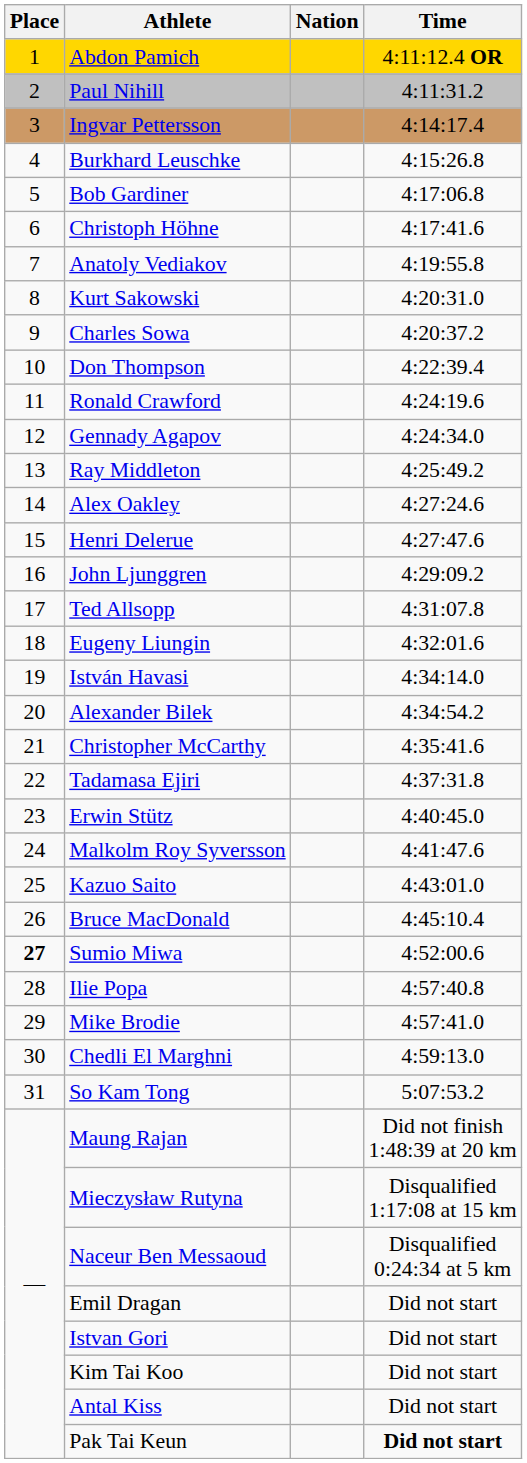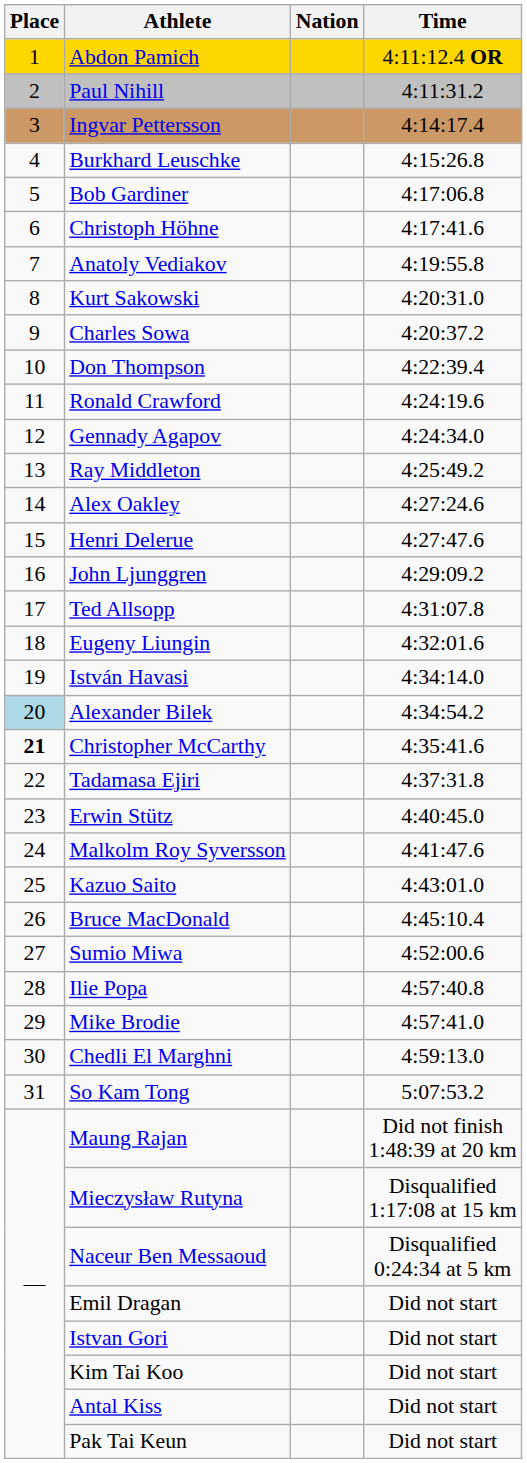(34, 711) no background -> (34, 711) lightblue background
(34, 746) normal -> (34, 746) bold
(34, 953) bold -> (34, 953) normal
(443, 1441) bold -> (443, 1441) normal
